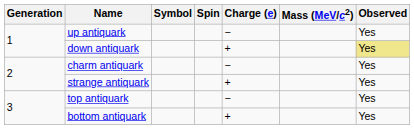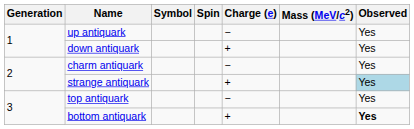(367, 49) khaki background -> (367, 49) no background
(367, 82) no background -> (367, 82) lightblue background
(367, 116) normal -> (368, 116) bold
